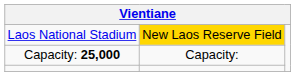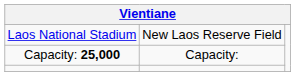(212, 34) gold background -> (212, 34) no background
